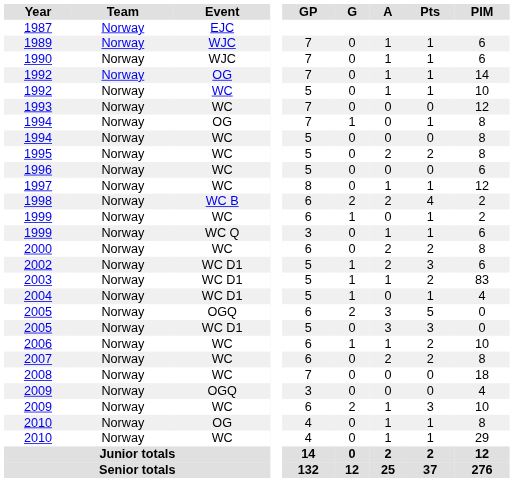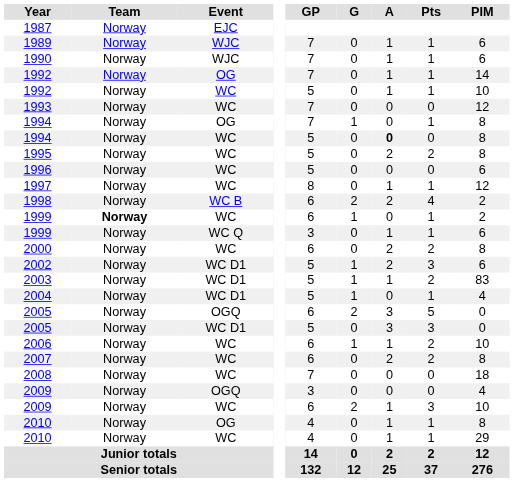(388, 138) normal -> (389, 138) bold
(123, 217) normal -> (125, 217) bold
